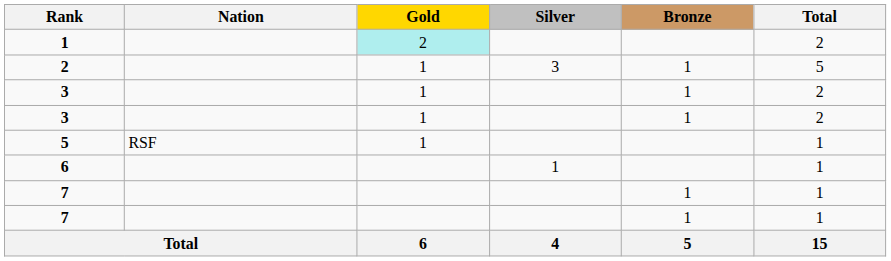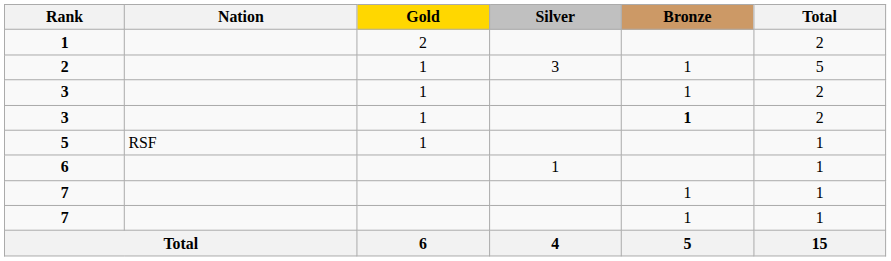(423, 42) paleturquoise background -> (423, 42) no background
(687, 117) normal -> (687, 117) bold
